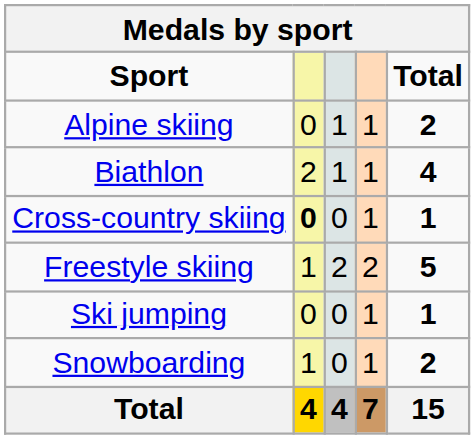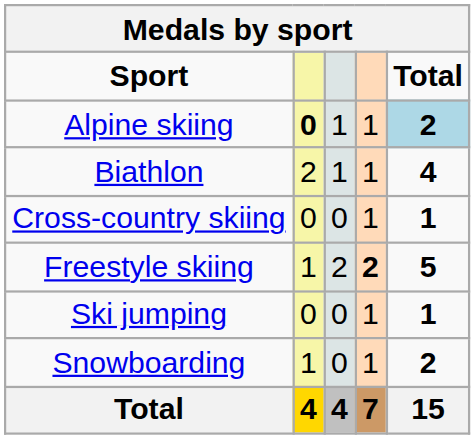(308, 124) normal -> (308, 124) bold
(428, 124) no background -> (428, 124) lightblue background
(308, 219) bold -> (308, 219) normal
(370, 266) normal -> (370, 266) bold
